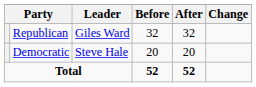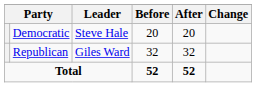rows swapped: (40, 33) <-> (41, 52)
